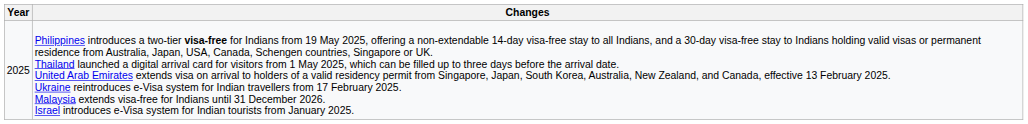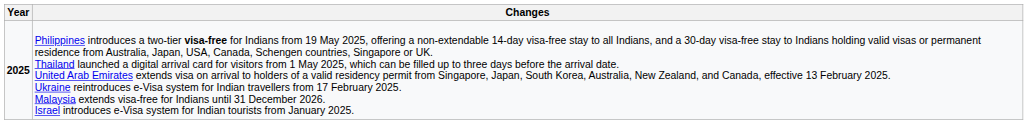(18, 70) normal -> (18, 70) bold
